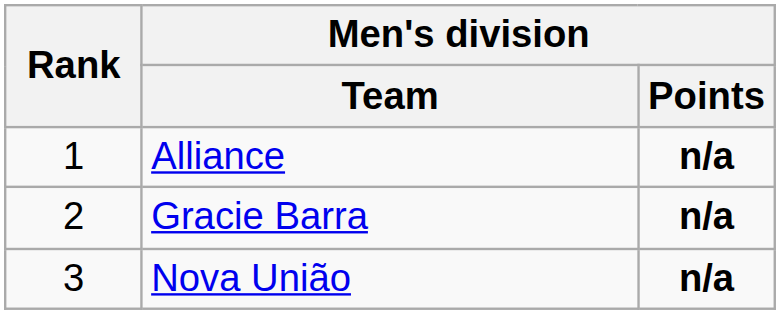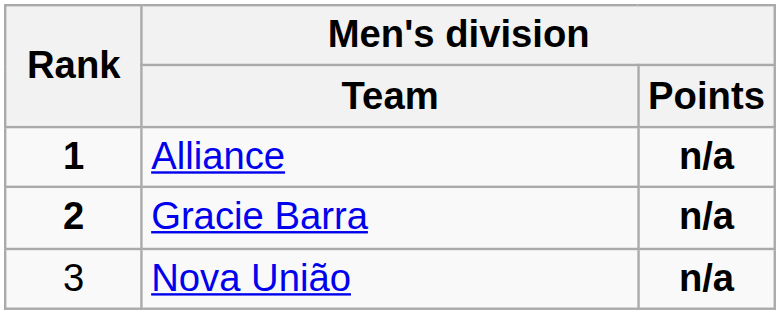(74, 156) normal -> (74, 156) bold
(74, 216) normal -> (74, 216) bold
